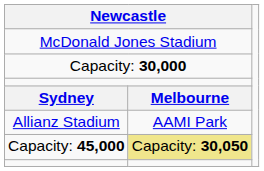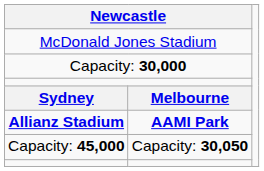(66, 122) normal -> (66, 122) bold
(190, 122) normal -> (190, 122) bold
(190, 147) khaki background -> (190, 147) no background
